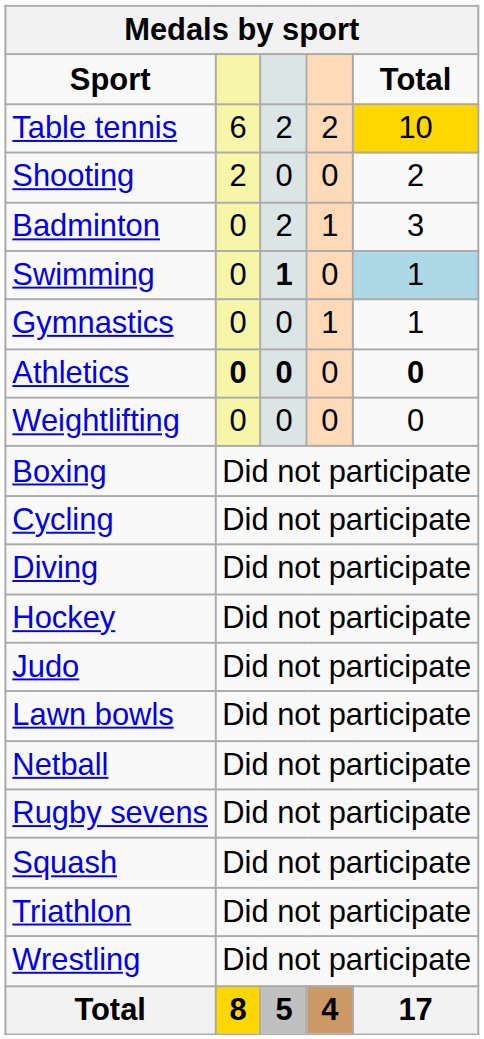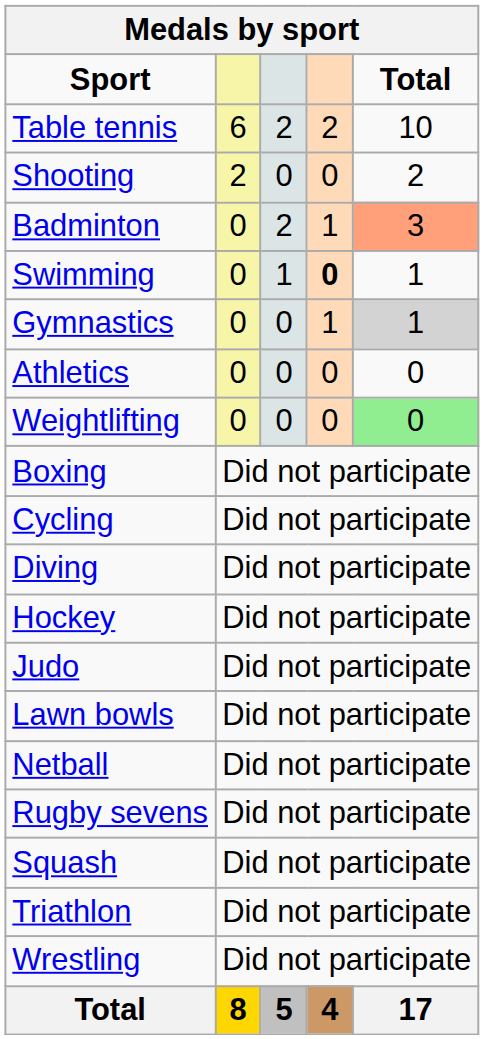(416, 127) gold background -> (416, 127) no background
(416, 225) no background -> (416, 225) lightsalmon background
(284, 274) bold -> (284, 274) normal
(330, 274) normal -> (330, 274) bold
(416, 274) lightblue background -> (416, 274) no background
(416, 323) no background -> (416, 323) lightgrey background
(238, 372) bold -> (238, 372) normal
(284, 372) bold -> (284, 372) normal
(416, 372) bold -> (416, 372) normal
(416, 421) no background -> (416, 421) lightgreen background
